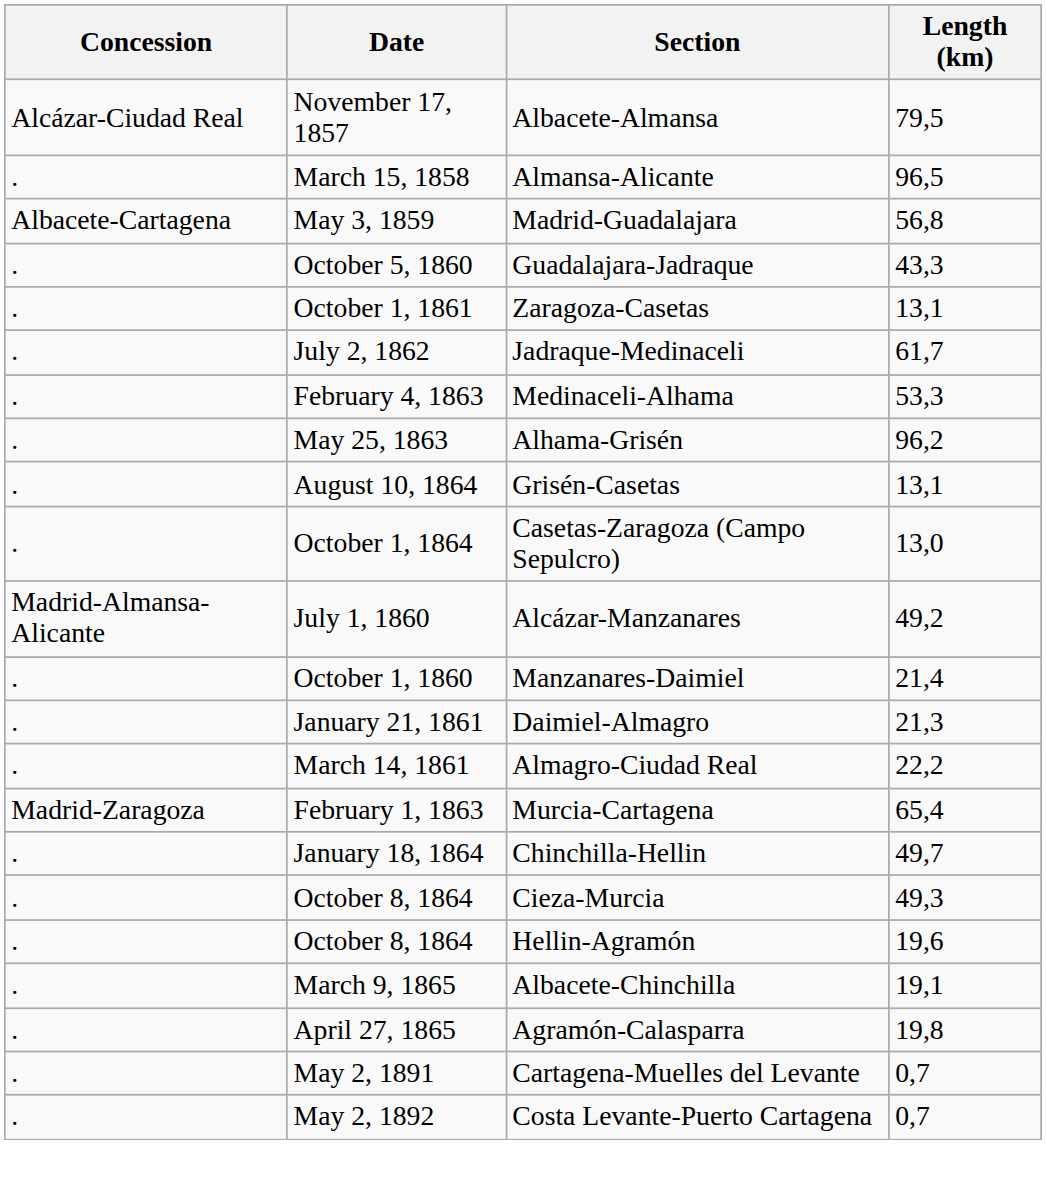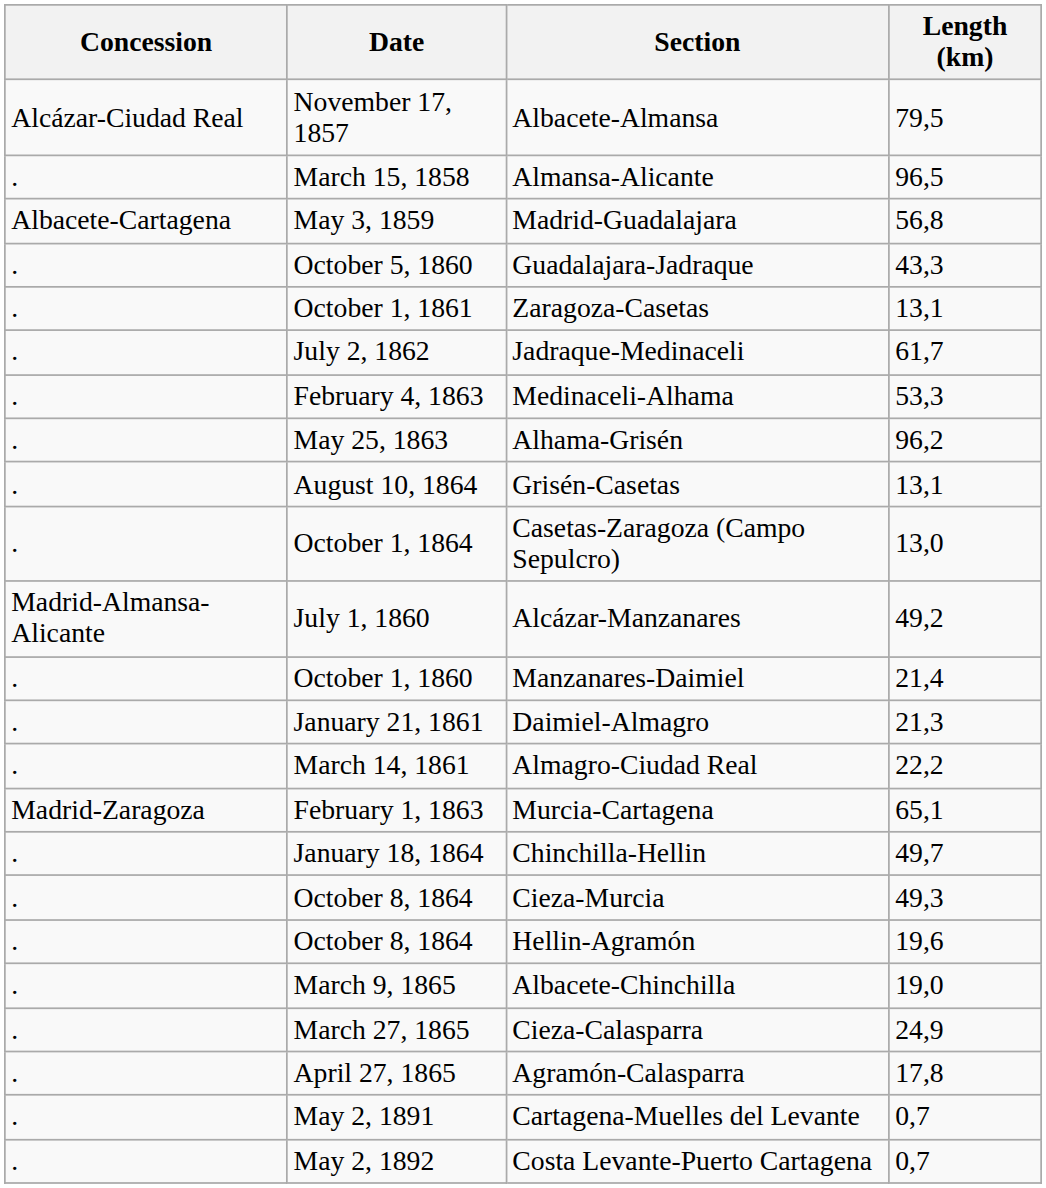(919, 809) 65,4 -> (919, 809) 65,1
(919, 985) 19,1 -> (919, 985) 19,0
+ row: (608, 1028)
(919, 1028) 19,8 -> (919, 1072) 17,8
